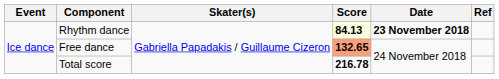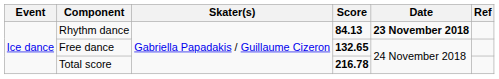(349, 30) lightyellow background -> (349, 30) no background
(352, 47) lightsalmon background -> (352, 47) no background
